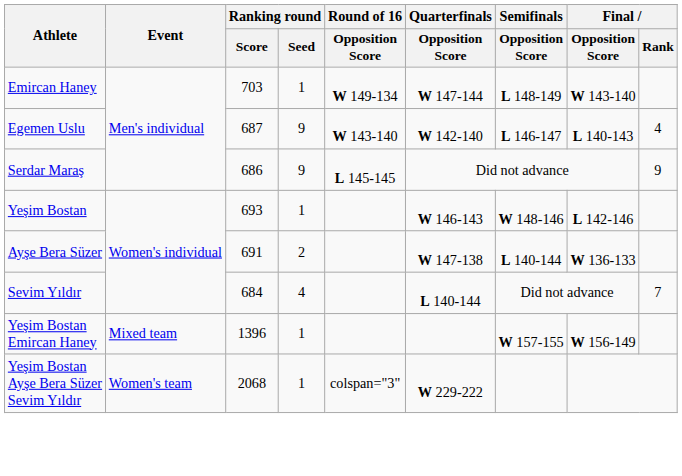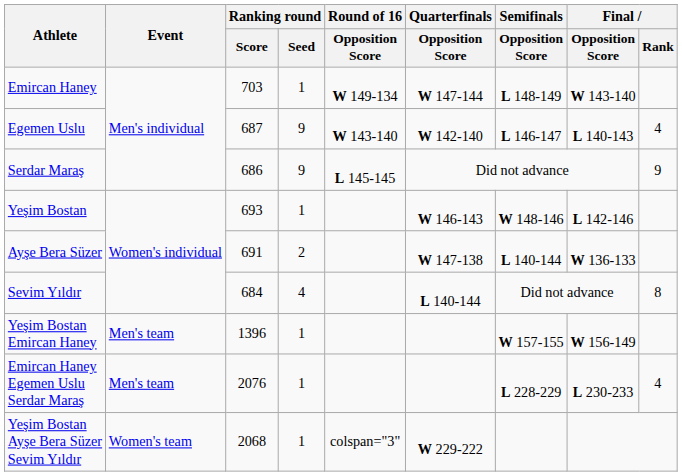(658, 292) 7 -> (658, 292) 8
(143, 333) Mixed team -> (141, 333) Men's team
+ row: (52, 383)
